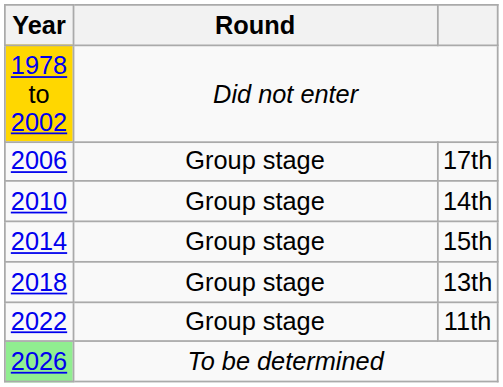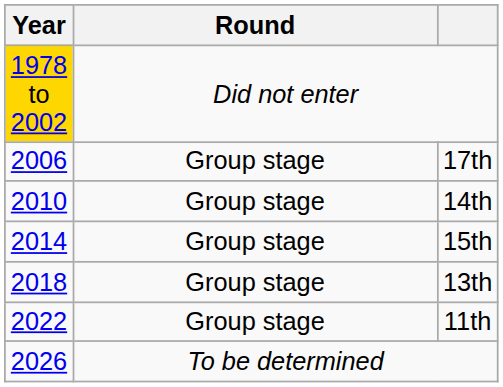(39, 362) lightgreen background -> (39, 362) no background
